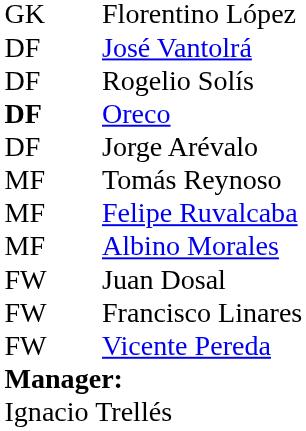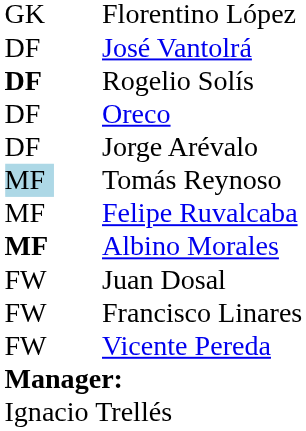(22, 80) normal -> (23, 80) bold
(23, 113) bold -> (22, 113) normal
(25, 179) no background -> (25, 179) lightblue background
(25, 246) normal -> (26, 246) bold
